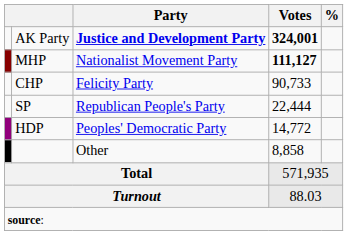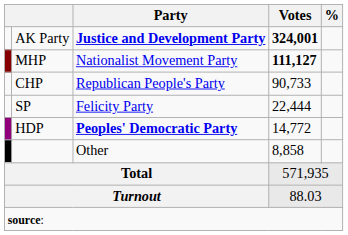(114, 83) Felicity Party -> (150, 83) Republican People's Party
(150, 106) Republican People's Party -> (114, 106) Felicity Party
(151, 128) normal -> (157, 128) bold
